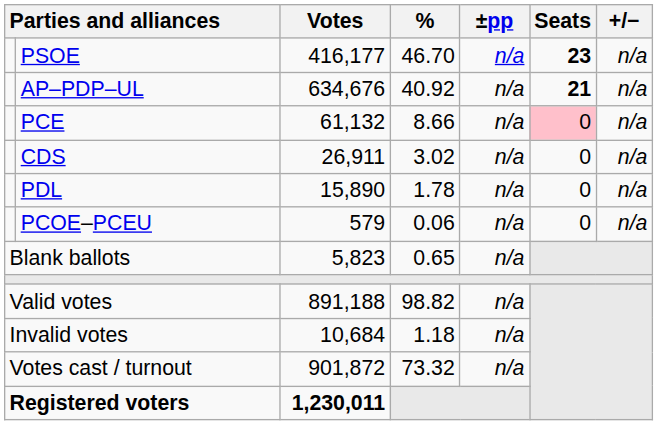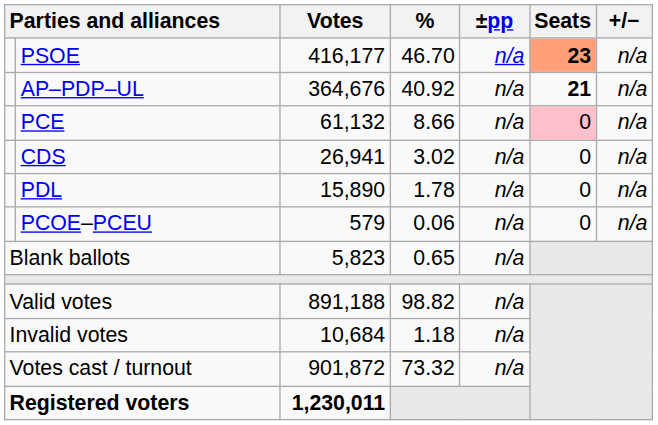(579, 55) no background -> (579, 55) lightsalmon background
(347, 88) 634,676 -> (347, 88) 364,676
(353, 156) 26,911 -> (353, 156) 26,941
